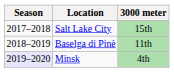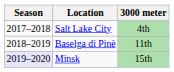(143, 28) 15th -> (143, 28) 4th
(143, 59) 4th -> (143, 59) 15th
